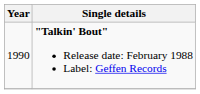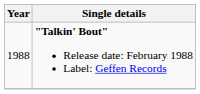(18, 55) 1990 -> (18, 55) 1988
